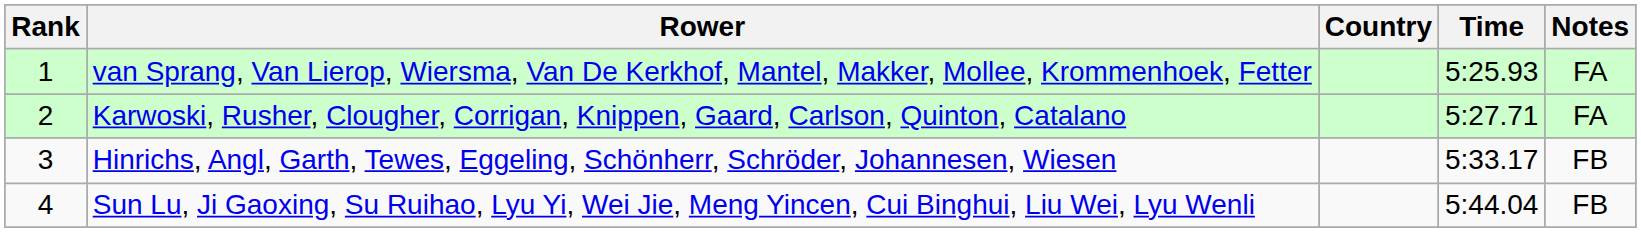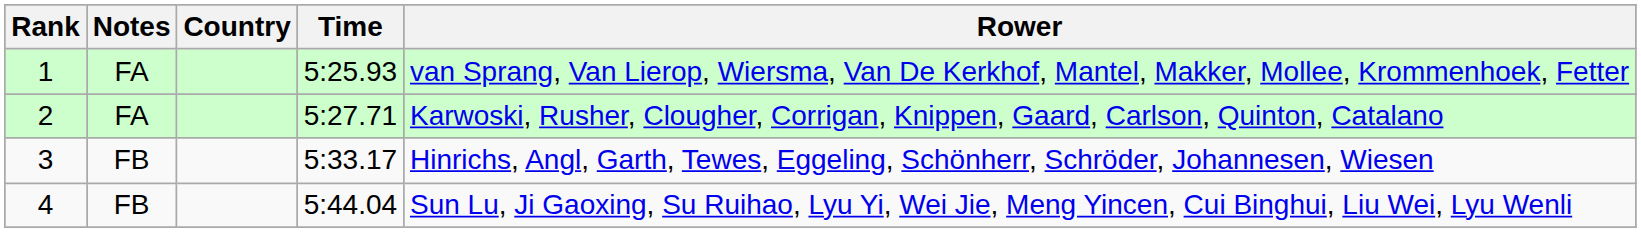columns swapped: (702, 26) <-> (1590, 26)
